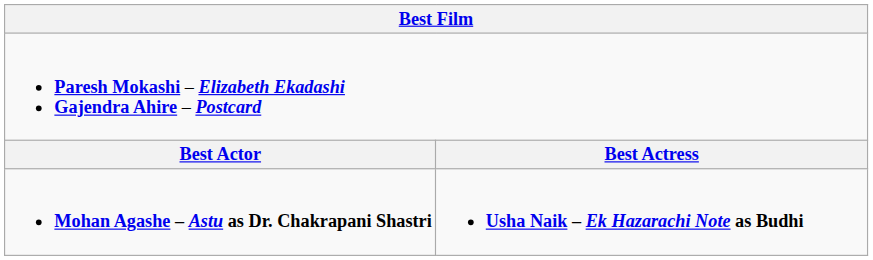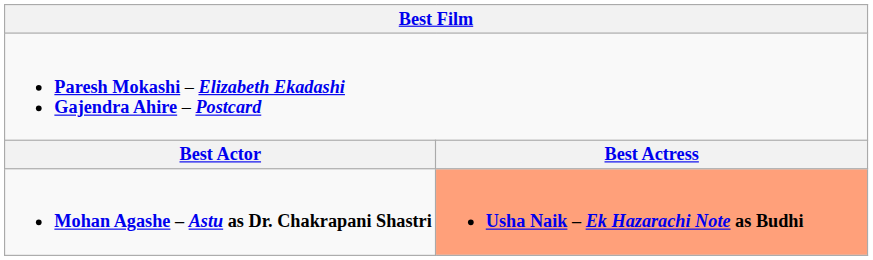(652, 222) no background -> (652, 222) lightsalmon background
